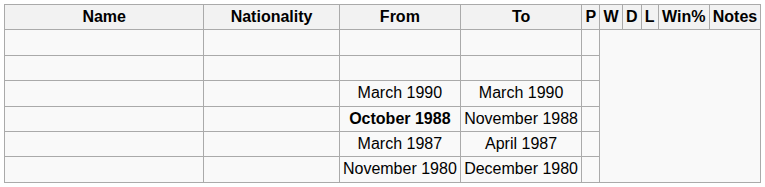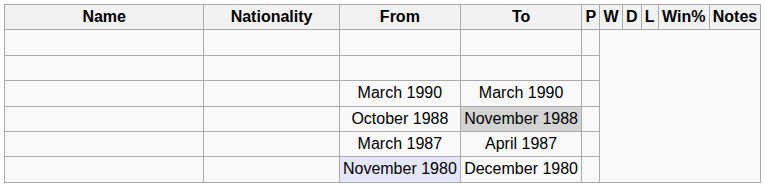(400, 118) bold -> (400, 118) normal
(521, 118) no background -> (521, 118) lightgrey background
(400, 169) no background -> (400, 169) lavender background
